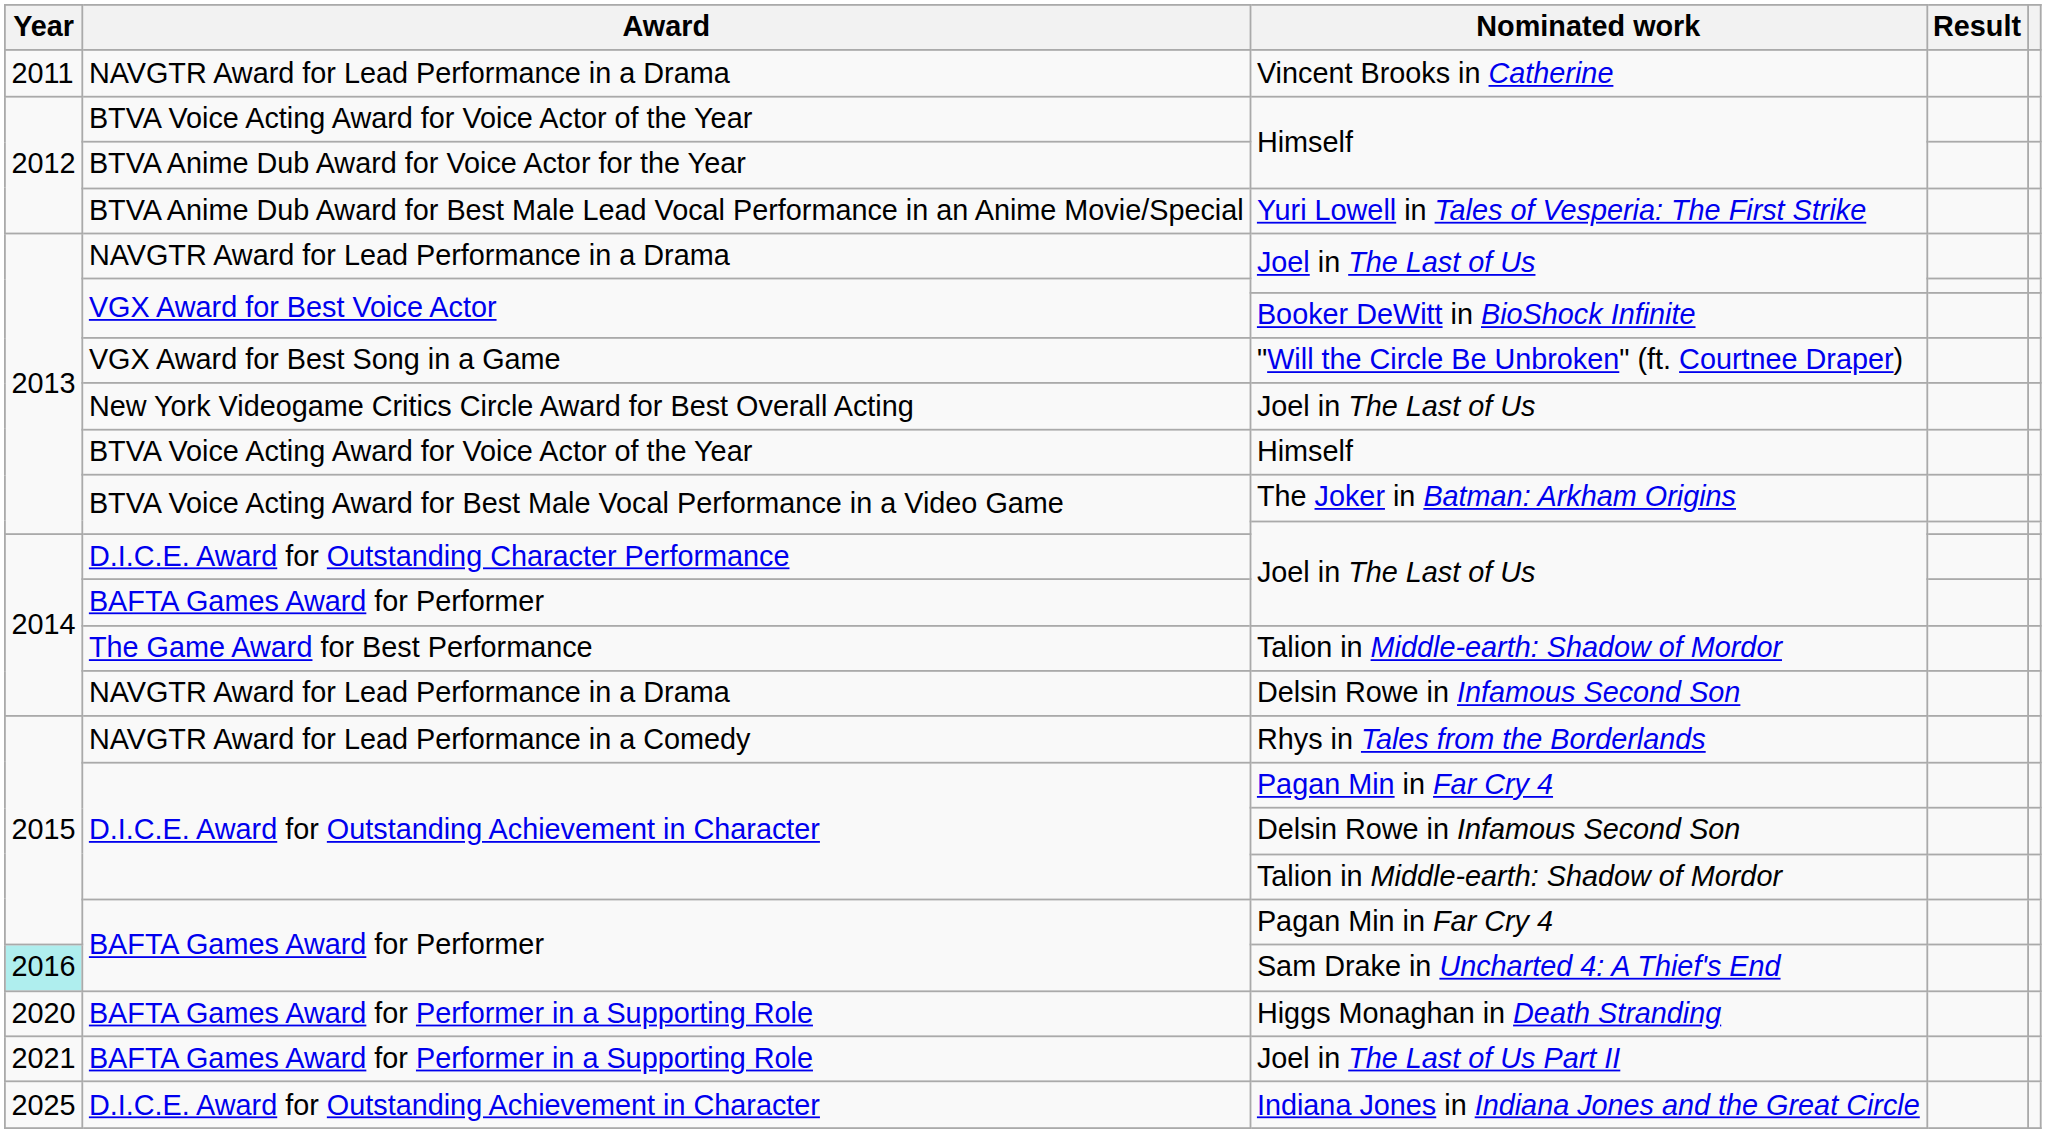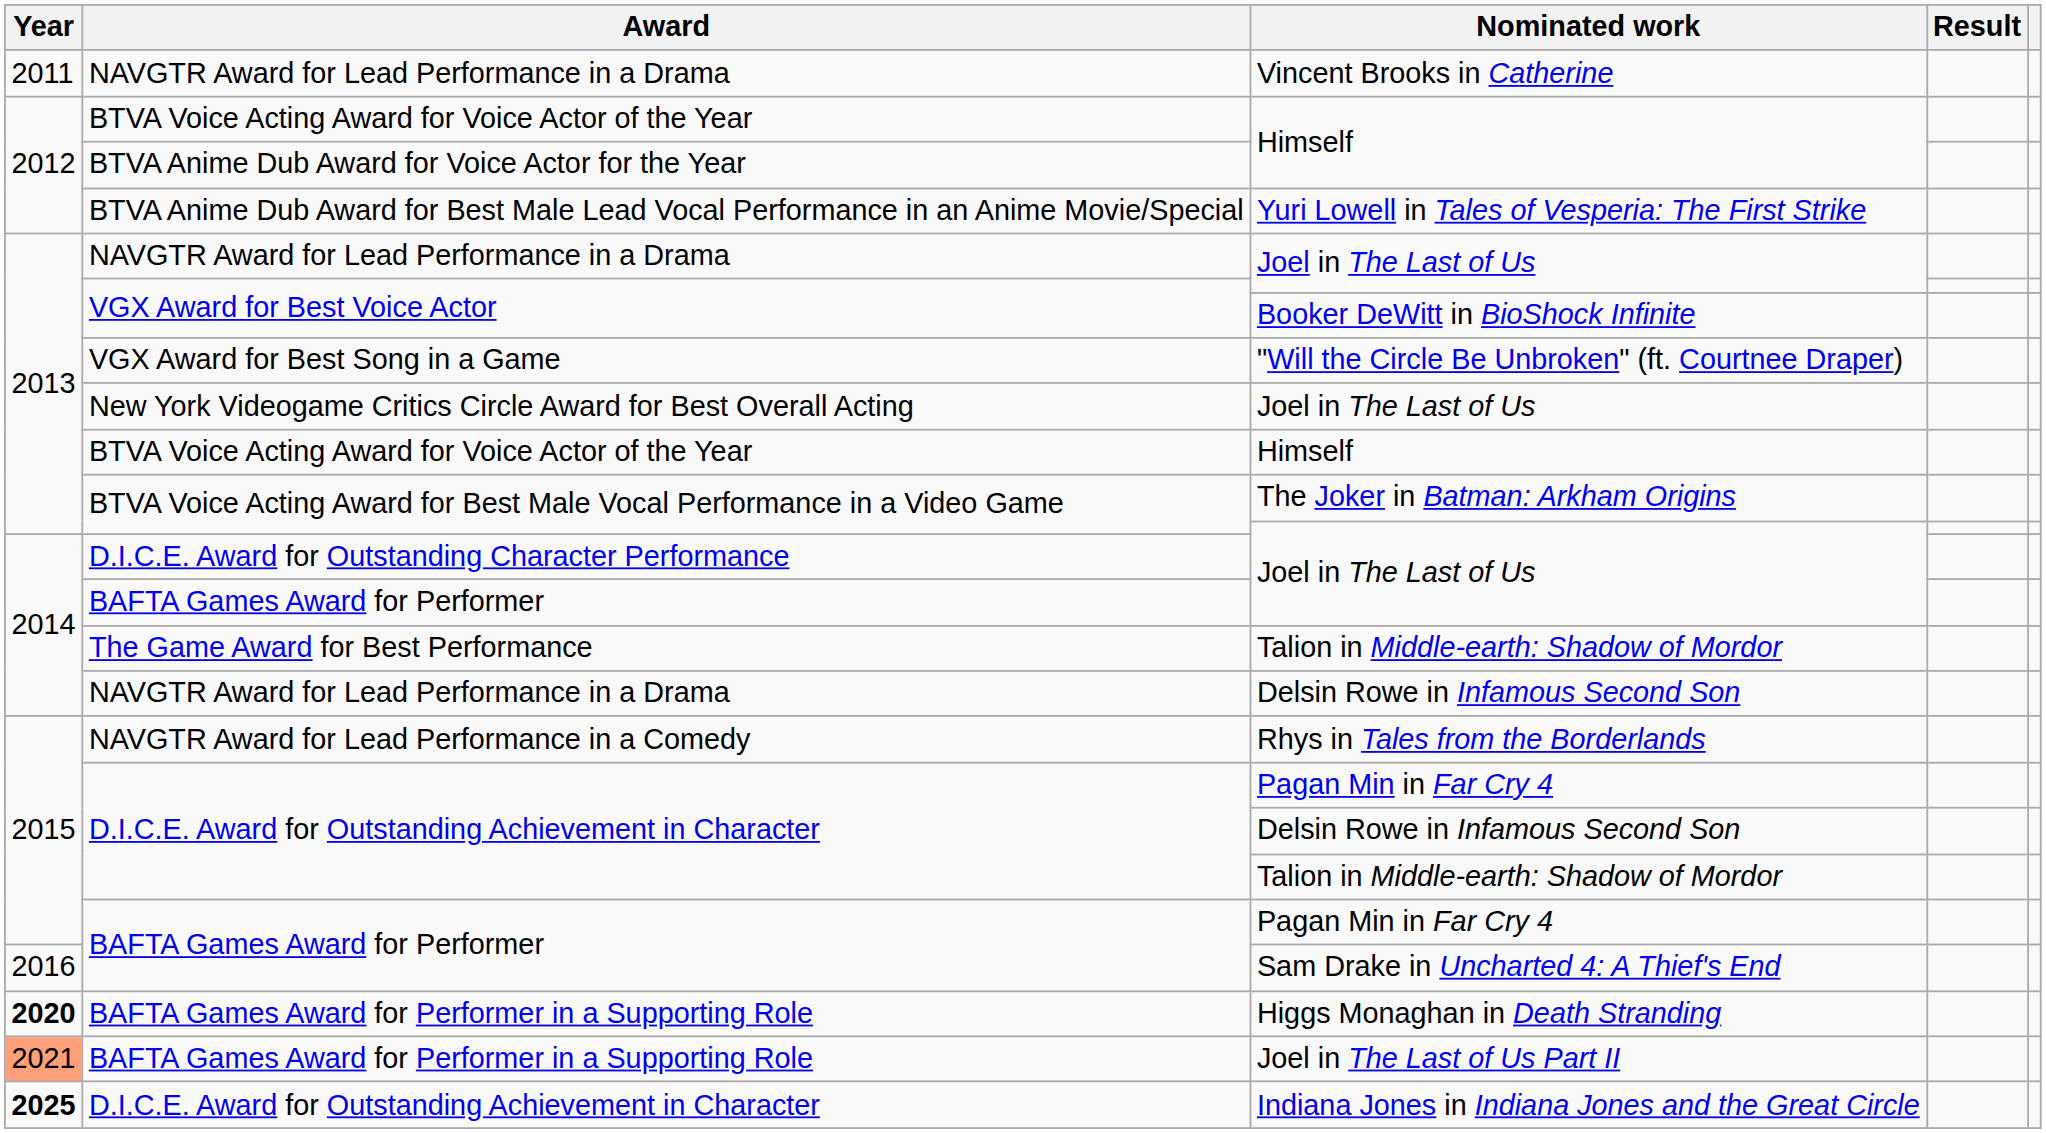(44, 967) paleturquoise background -> (44, 967) no background
(44, 1013) normal -> (44, 1013) bold
(44, 1058) no background -> (44, 1058) lightsalmon background
(44, 1104) normal -> (44, 1104) bold
